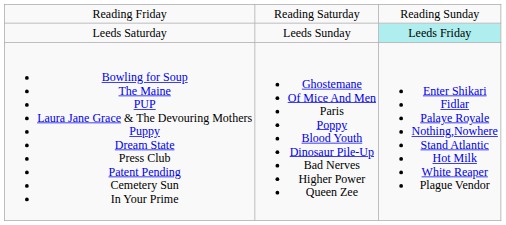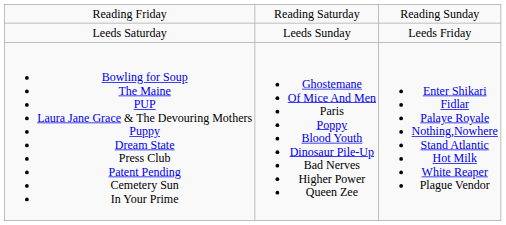(440, 33) paleturquoise background -> (440, 33) no background
